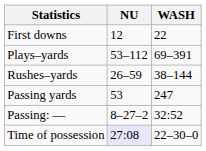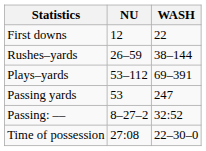rows swapped: (38, 55) <-> (42, 75)
(125, 135) lavender background -> (125, 135) no background
